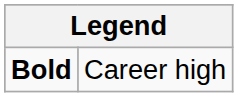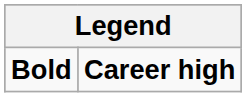(155, 69) normal -> (160, 69) bold
